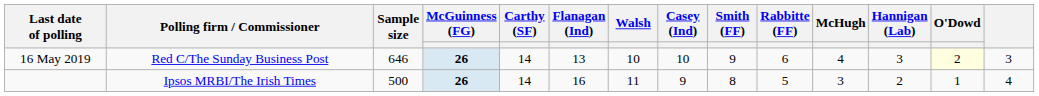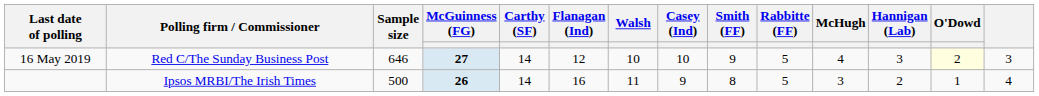(461, 59) 26 -> (461, 59) 27
(579, 59) 13 -> (579, 59) 12
(785, 59) 6 -> (785, 59) 5
